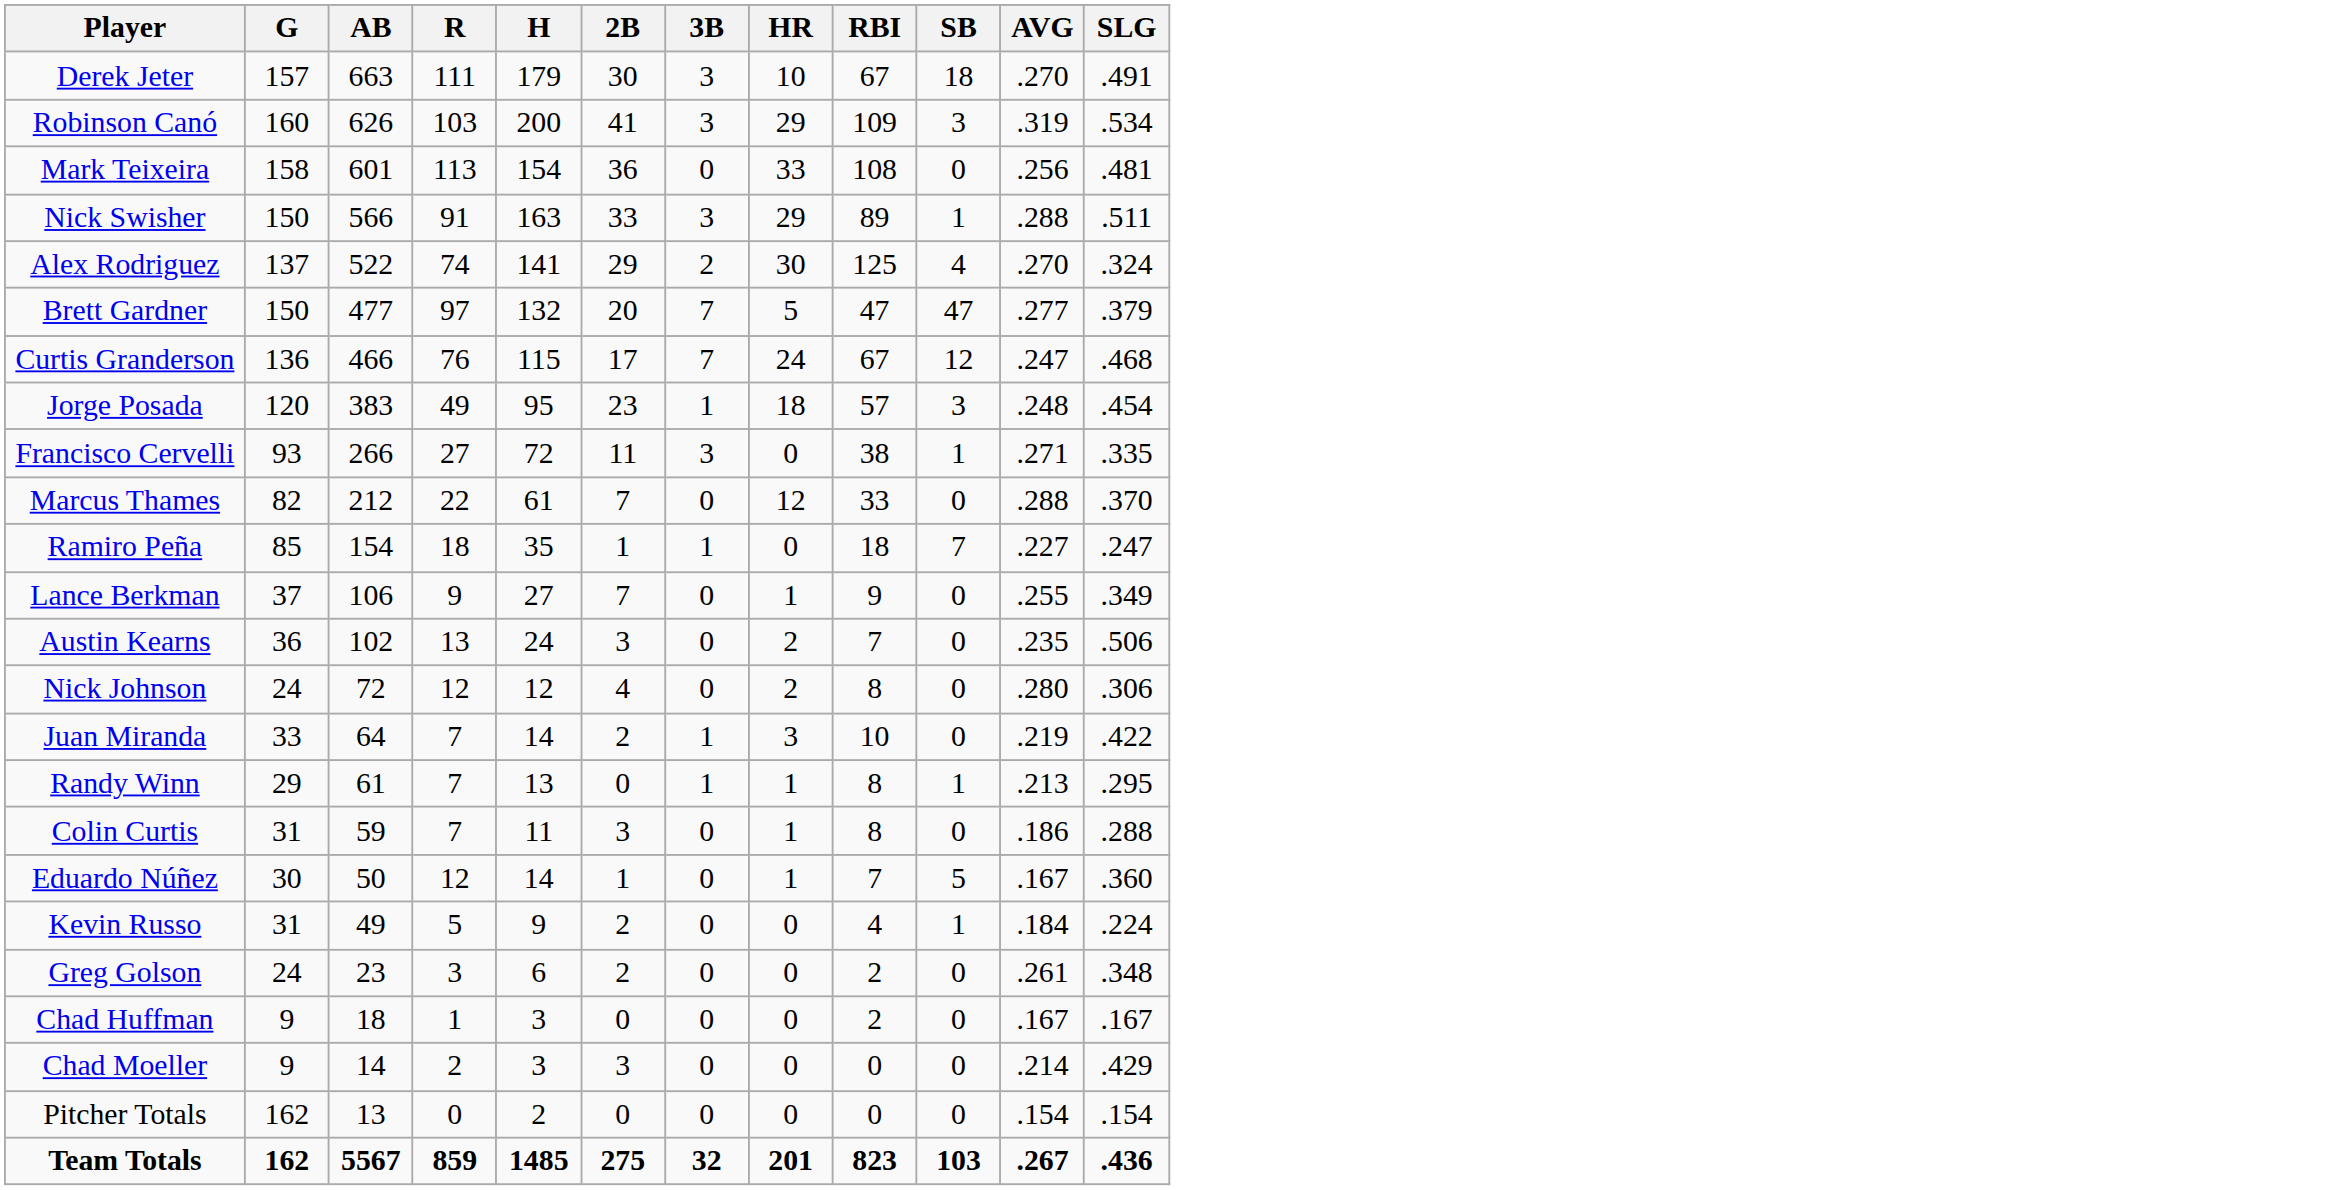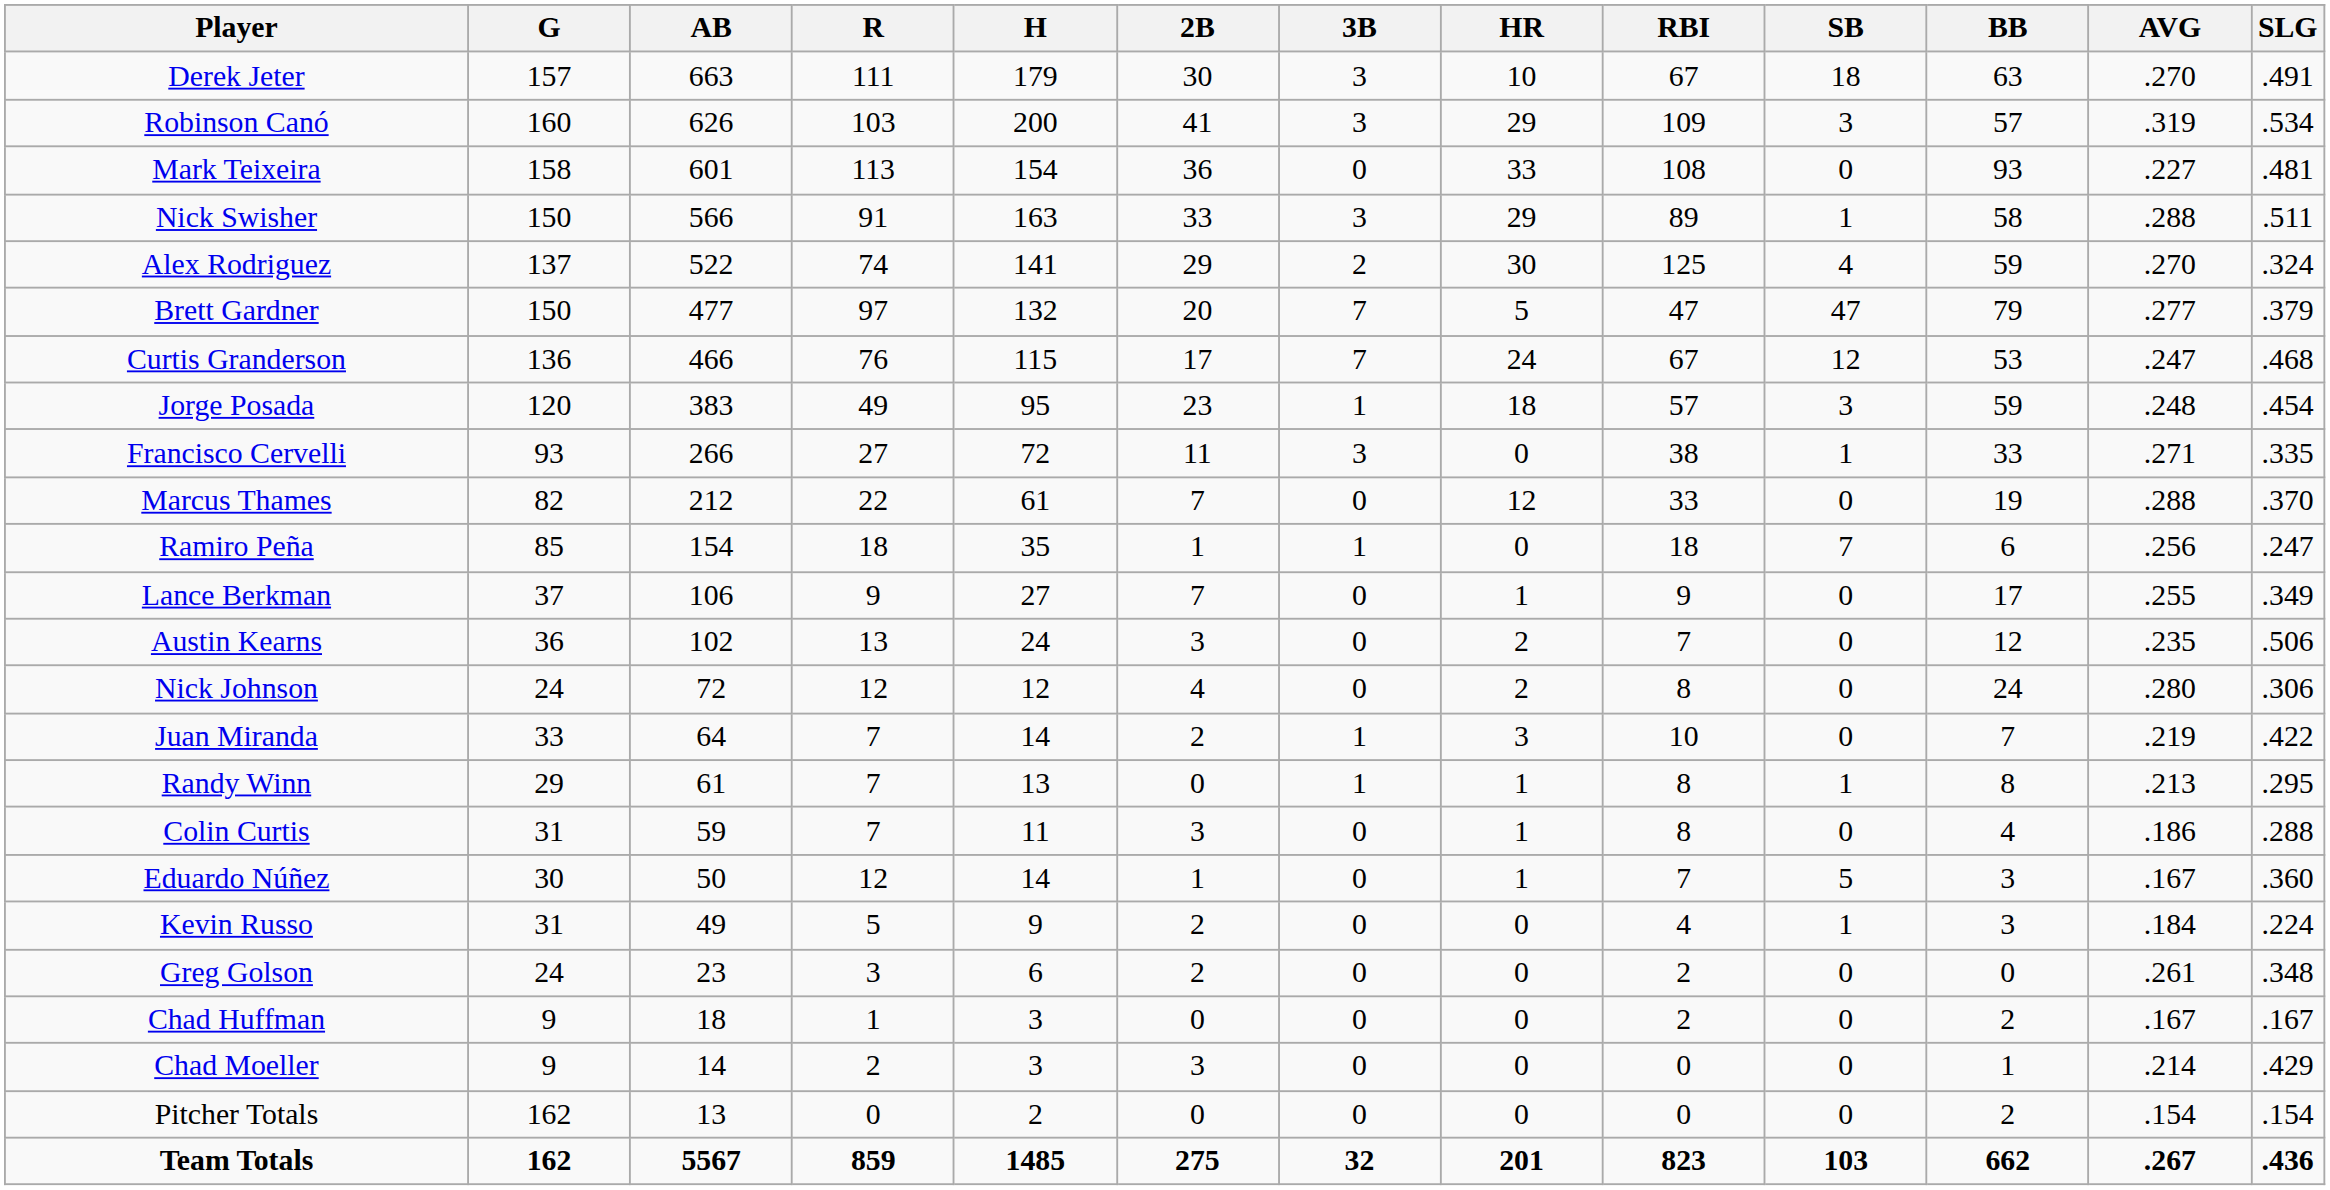+ column: (2008, 28)
(1043, 169) .256 -> (2170, 169) .227
(1043, 547) .227 -> (2170, 547) .256
